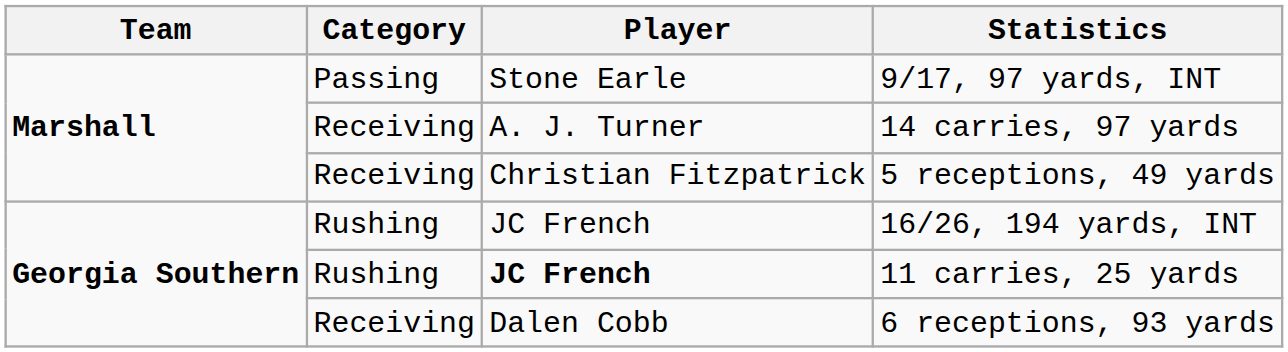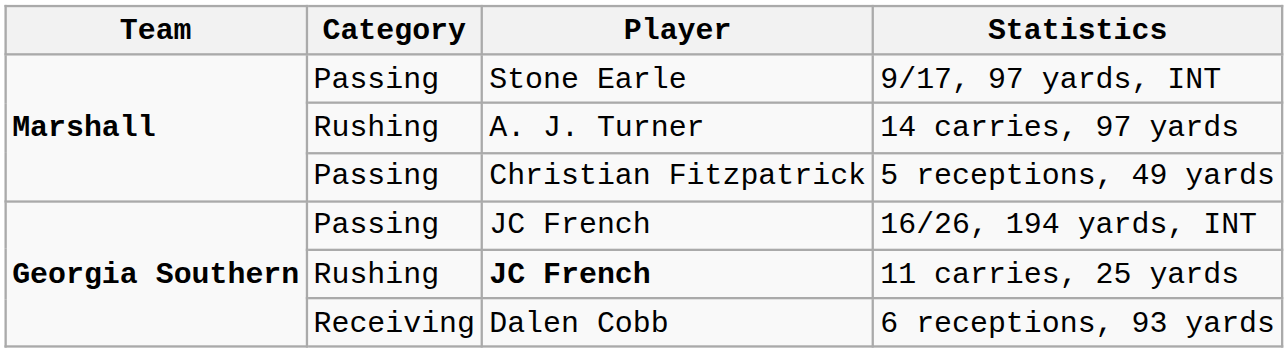(394, 128) Receiving -> (376, 128) Rushing
(394, 177) Receiving -> (376, 177) Passing
(376, 225) Rushing -> (376, 225) Passing
